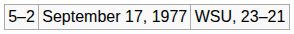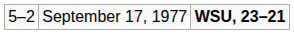(240, 17) normal -> (240, 17) bold
